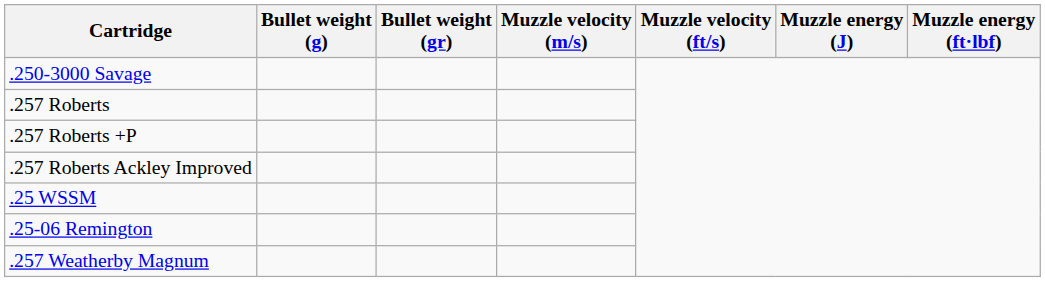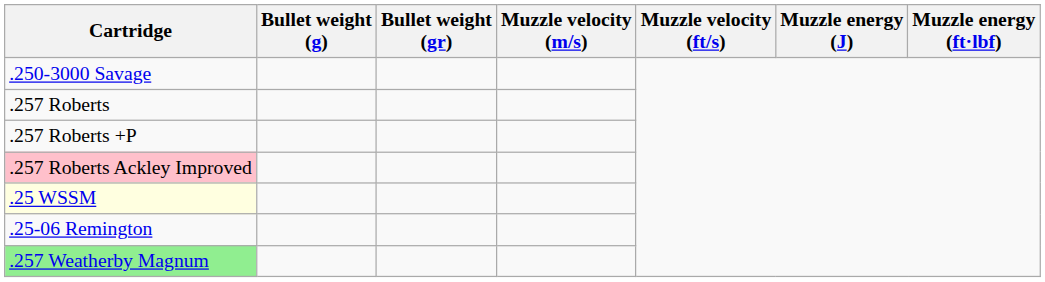(130, 167) no background -> (130, 167) pink background
(53, 198) no background -> (53, 198) lightyellow background
(109, 260) no background -> (109, 260) lightgreen background
